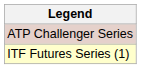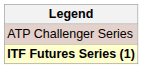(68, 53) normal -> (71, 53) bold
